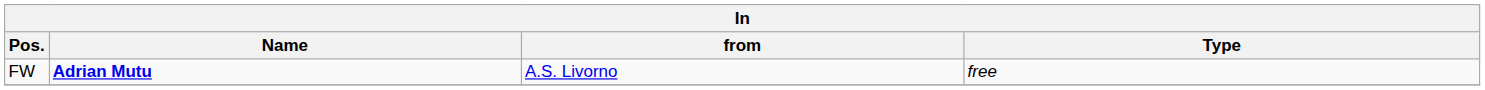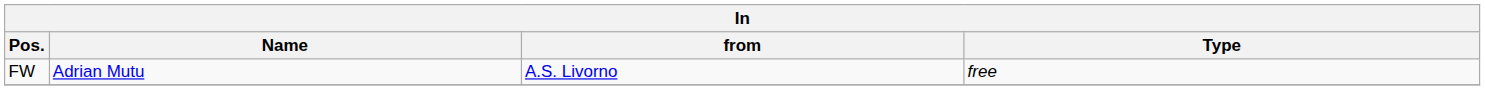(102, 72) bold -> (99, 72) normal
